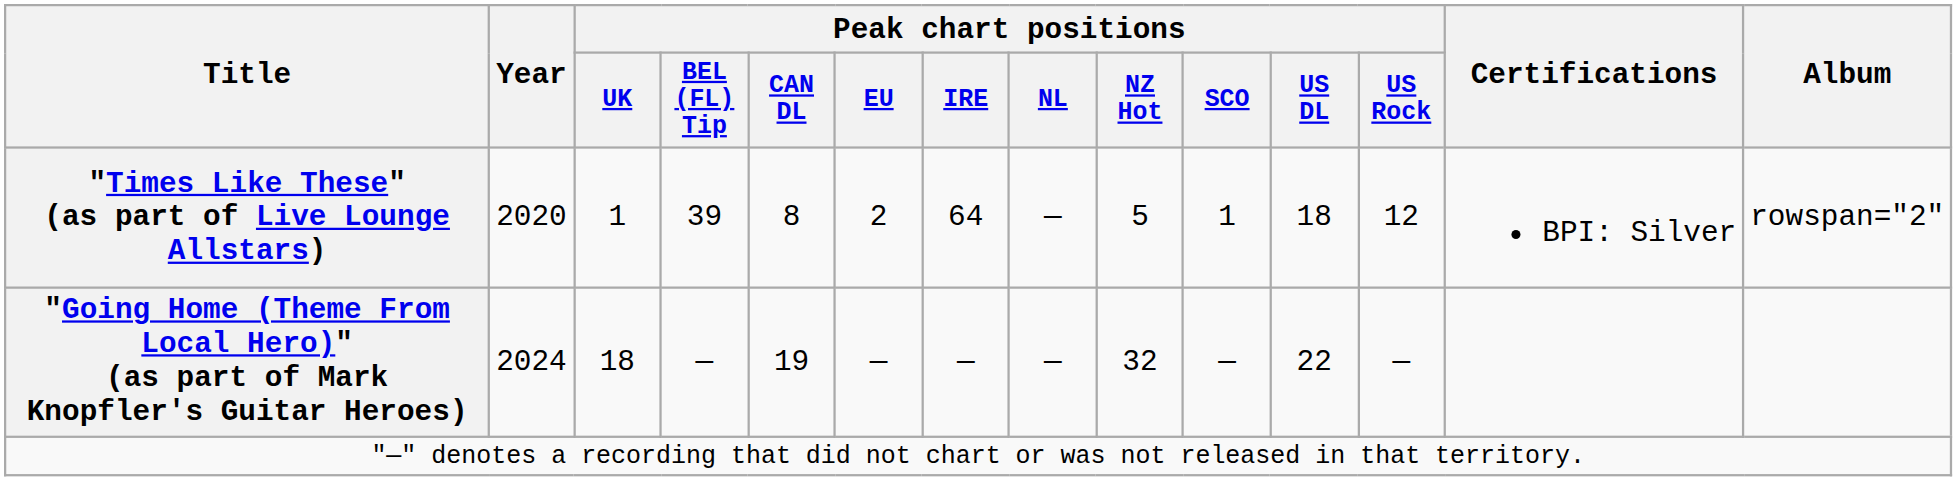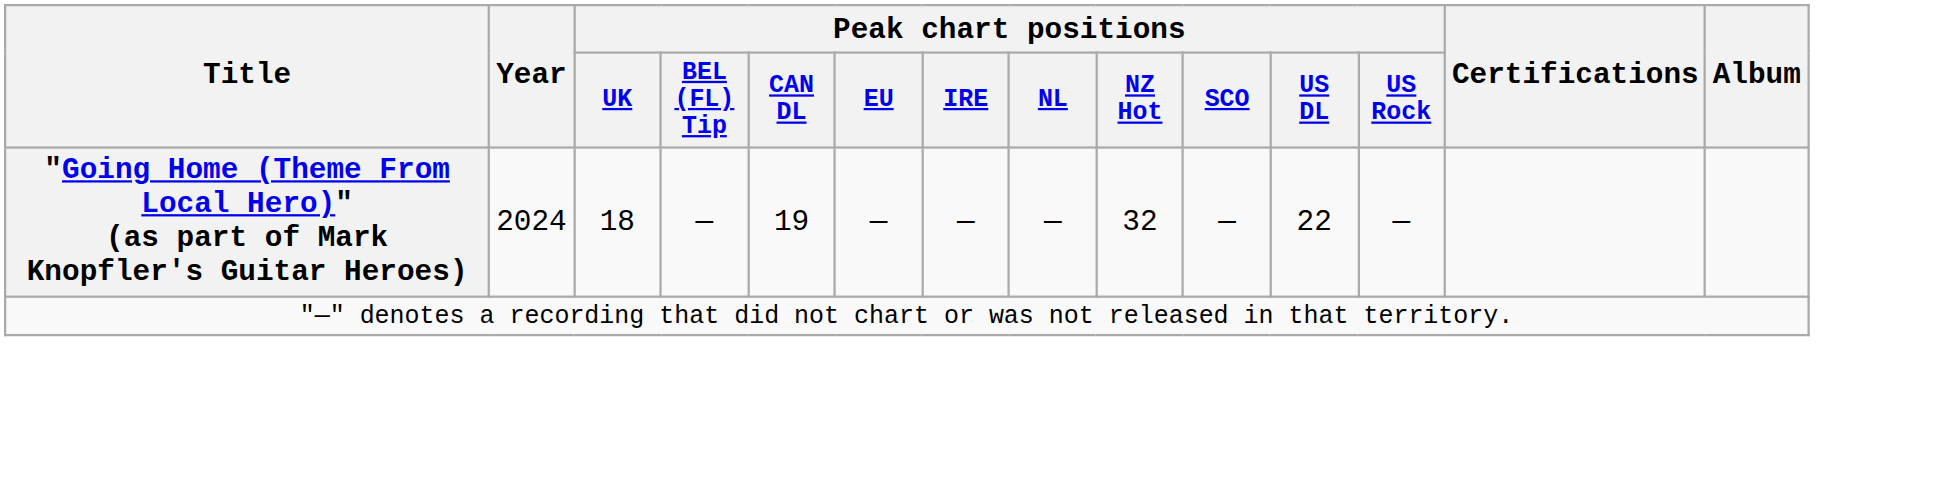- row: (247, 217)
